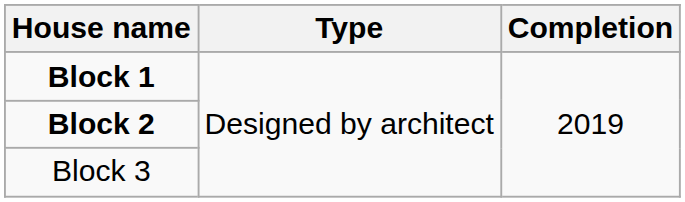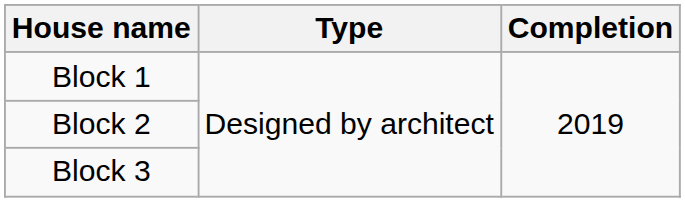(101, 76) bold -> (101, 76) normal
(101, 123) bold -> (101, 123) normal
